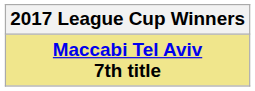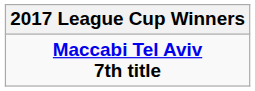(128, 60) khaki background -> (128, 60) no background
